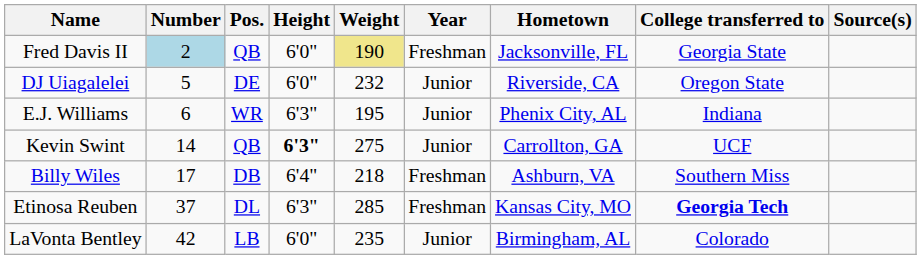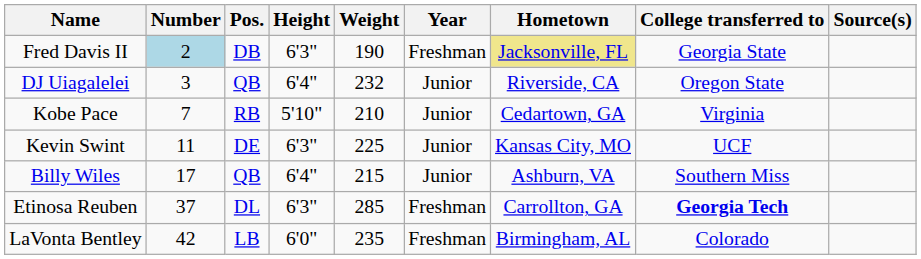(247, 51) QB -> (247, 51) DB
(302, 51) 6'0" -> (302, 51) 6'3"
(369, 51) khaki background -> (369, 51) no background
(563, 51) no background -> (563, 51) khaki background
(186, 82) 5 -> (186, 82) 3
(247, 82) DE -> (247, 82) QB
(302, 82) 6'0" -> (302, 82) 6'4"
- row: (75, 113)
+ row: (75, 113)
(186, 144) 14 -> (186, 144) 11
(247, 144) QB -> (247, 144) DE
(302, 144) bold -> (302, 144) normal
(369, 144) 275 -> (369, 144) 225
(563, 144) Carrollton, GA -> (563, 144) Kansas City, MO
(247, 176) DB -> (247, 176) QB
(369, 176) 218 -> (369, 176) 215
(447, 176) Freshman -> (447, 176) Junior
(563, 207) Kansas City, MO -> (563, 207) Carrollton, GA
(447, 238) Junior -> (447, 238) Freshman
